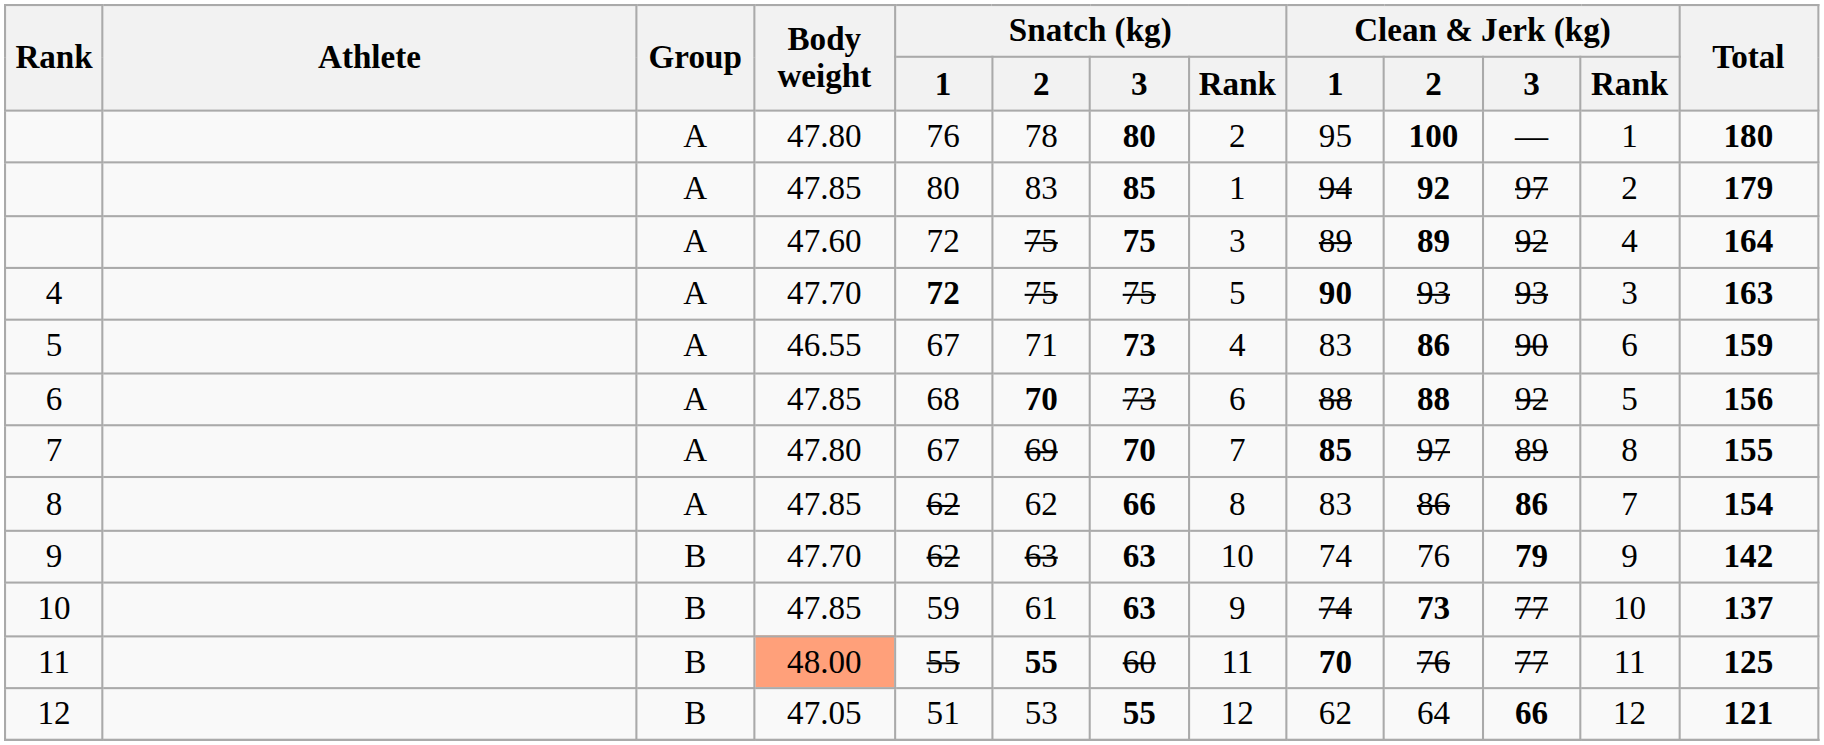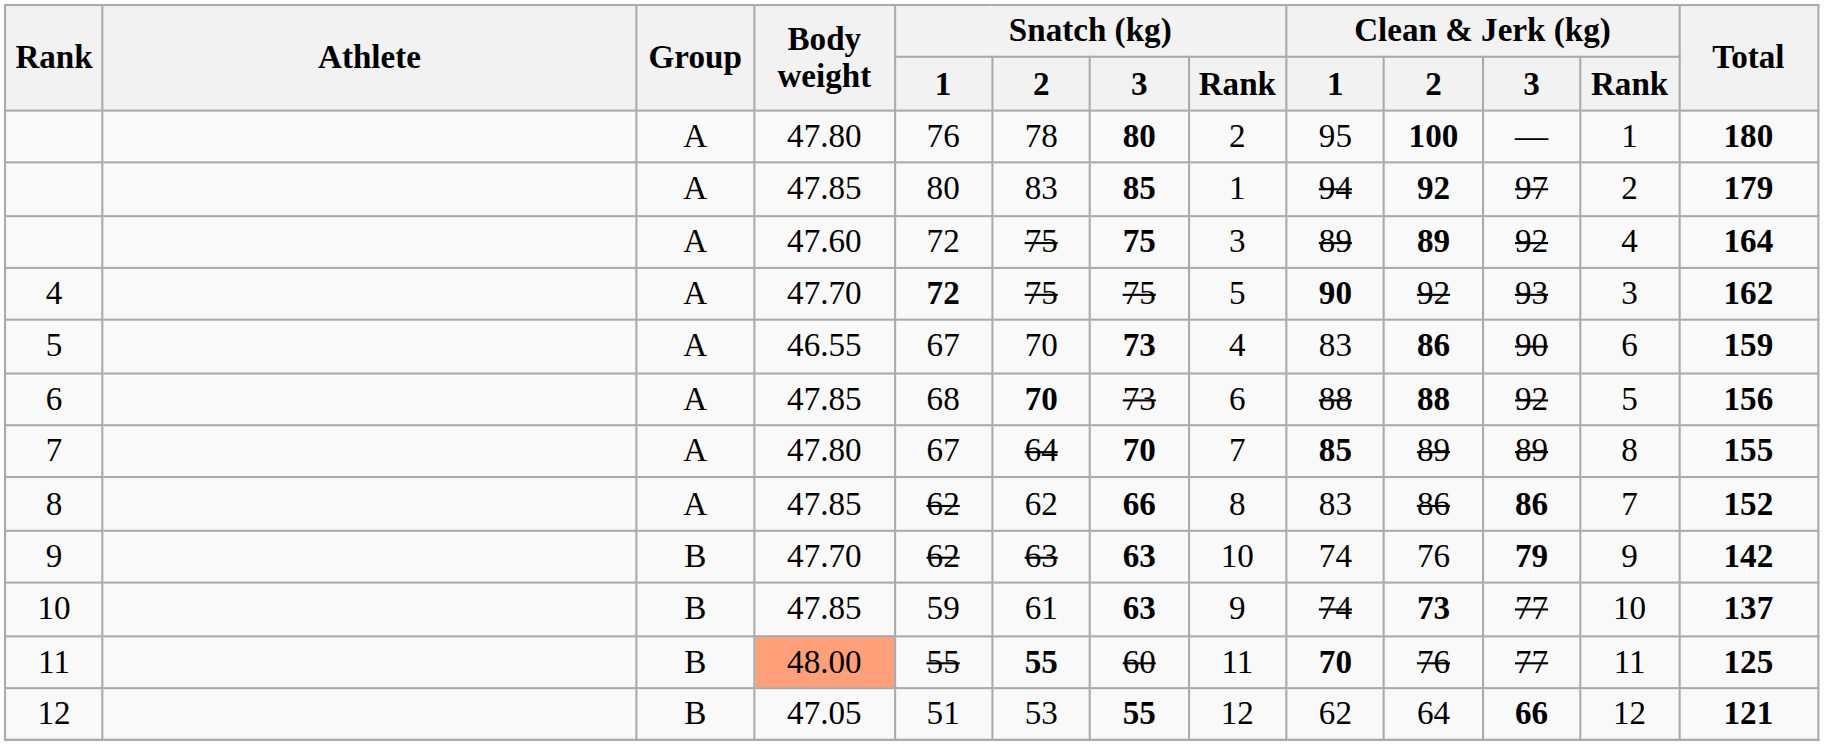(1433, 293) 93 -> (1433, 293) 92
(1748, 293) 163 -> (1748, 293) 162
(1041, 345) 71 -> (1041, 345) 70
(1041, 450) 69 -> (1041, 450) 64
(1433, 450) 97 -> (1433, 450) 89
(1748, 503) 154 -> (1748, 503) 152
